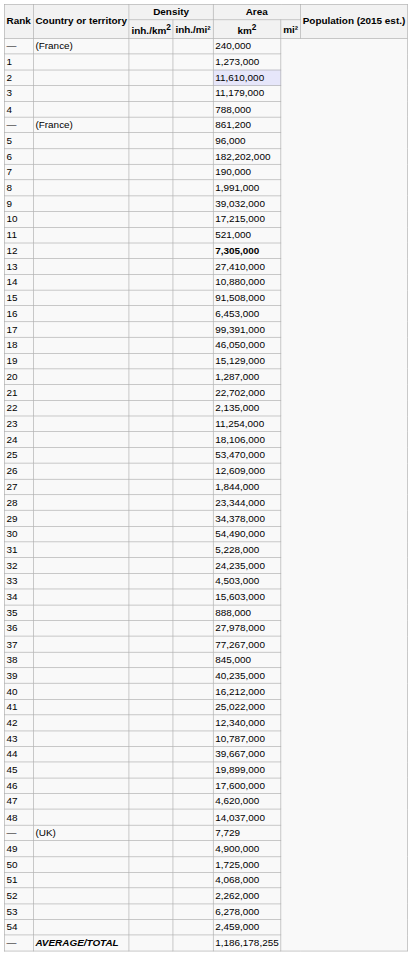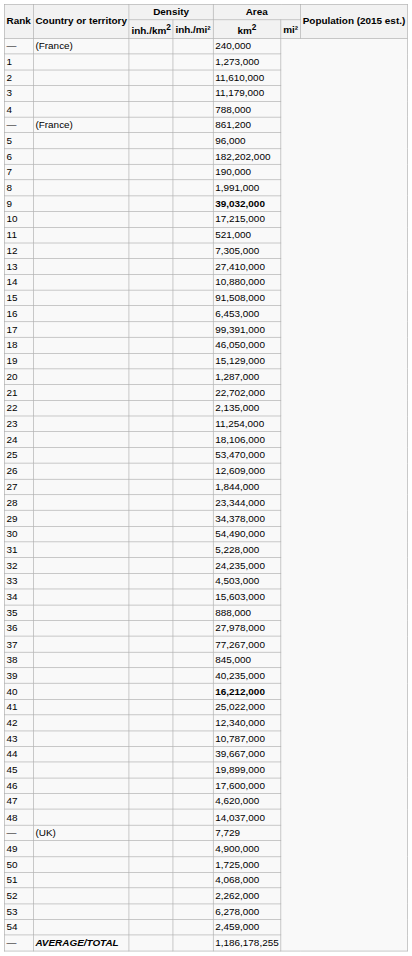(240, 77) lavender background -> (240, 77) no background
(240, 203) normal -> (240, 203) bold
(237, 251) bold -> (237, 251) normal
(240, 691) normal -> (240, 691) bold
